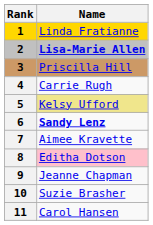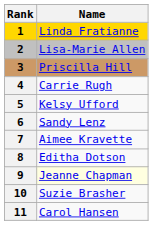(92, 49) bold -> (92, 49) normal
(79, 103) khaki background -> (79, 103) no background
(72, 121) bold -> (72, 121) normal
(82, 158) pink background -> (82, 158) no background
(86, 176) no background -> (86, 176) lightyellow background
